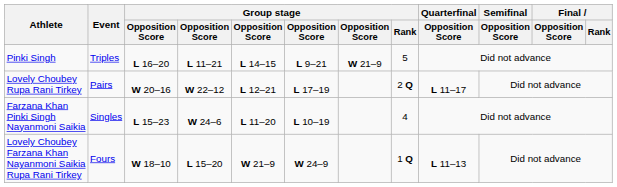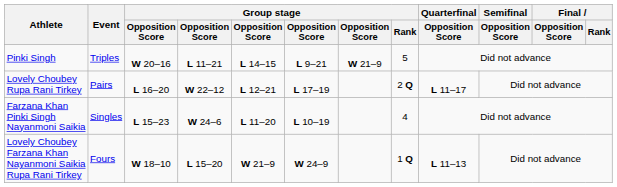(151, 64) L 16–20 -> (151, 64) W 20–16
(151, 90) W 20–16 -> (151, 90) L 16–20
